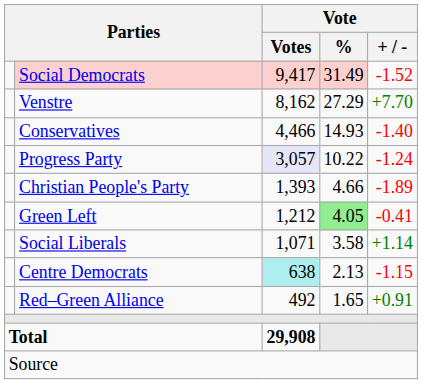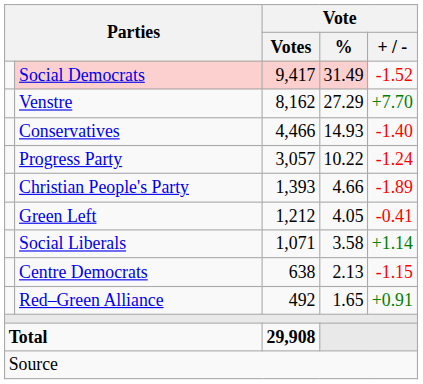(295, 159) lavender background -> (295, 159) no background
(348, 215) lightgreen background -> (348, 215) no background
(302, 272) paleturquoise background -> (302, 272) no background
